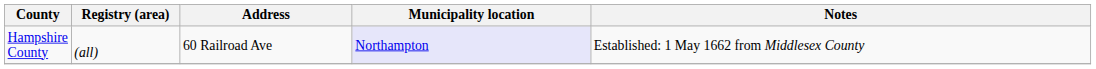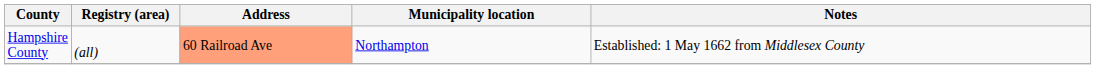(228, 44) no background -> (228, 44) lightsalmon background
(392, 44) lavender background -> (392, 44) no background
